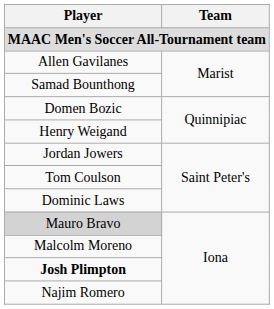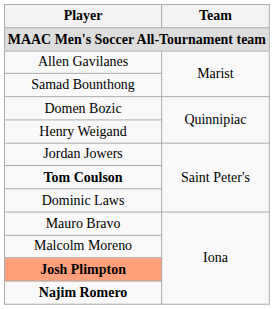(83, 177) normal -> (83, 177) bold
(83, 223) lightgrey background -> (83, 223) no background
(83, 269) no background -> (83, 269) lightsalmon background
(83, 292) normal -> (83, 292) bold
